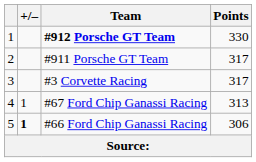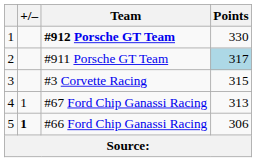(239, 59) no background -> (239, 59) lightblue background
(239, 81) 317 -> (239, 81) 315
